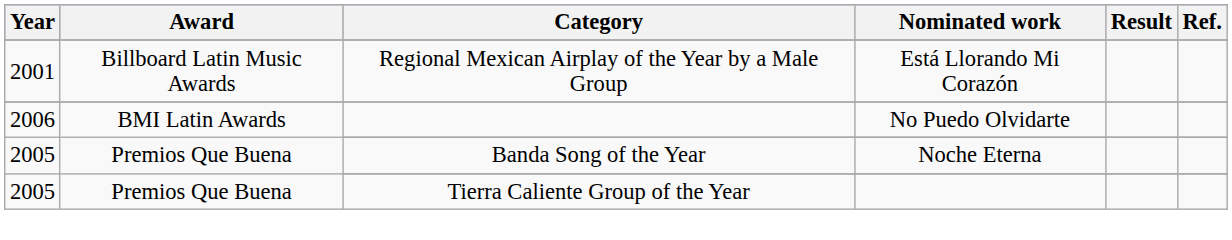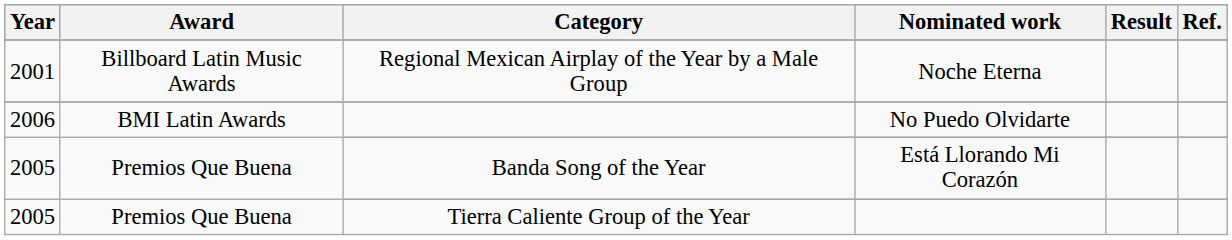(980, 70) Está Llorando Mi Corazón -> (980, 70) Noche Eterna
(980, 155) Noche Eterna -> (980, 167) Está Llorando Mi Corazón
